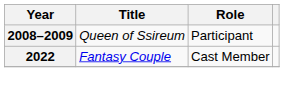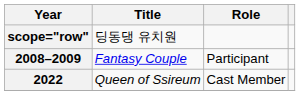+ row: (48, 36)
(132, 35) Queen of Ssireum -> (141, 58) Fantasy Couple
(125, 56) Fantasy Couple -> (148, 79) Queen of Ssireum
